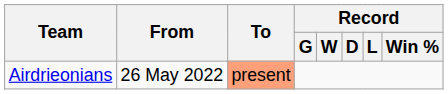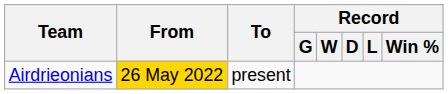(172, 74) no background -> (172, 74) gold background
(261, 74) lightsalmon background -> (261, 74) no background
